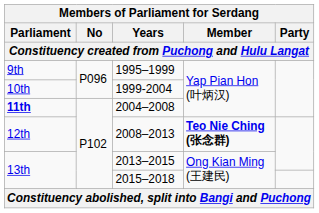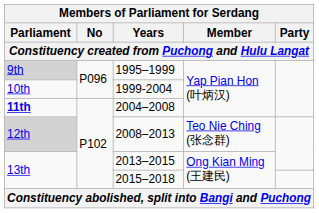(15, 70) no background -> (15, 70) lightgrey background
(19, 134) no background -> (19, 134) lightgrey background
(225, 133) bold -> (224, 133) normal
